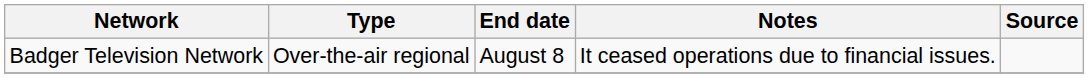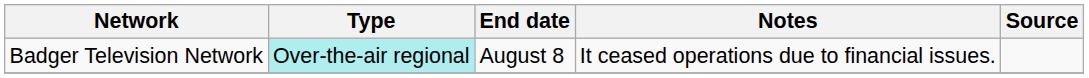(371, 55) no background -> (371, 55) paleturquoise background
